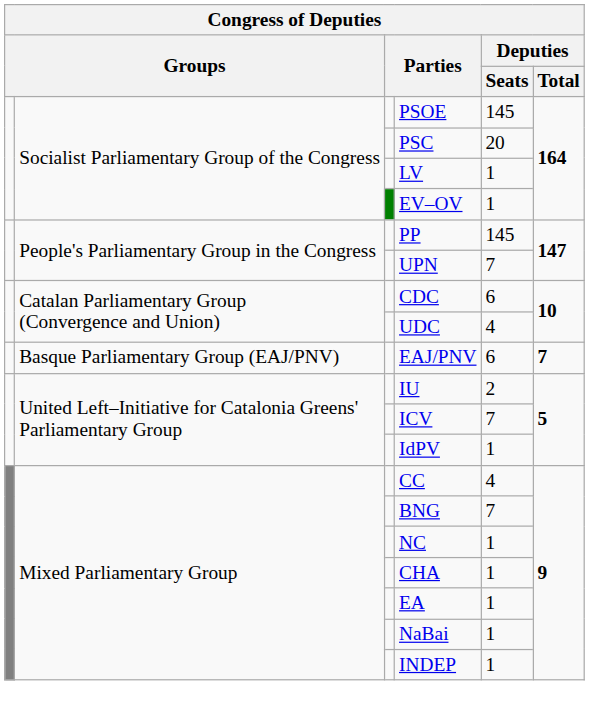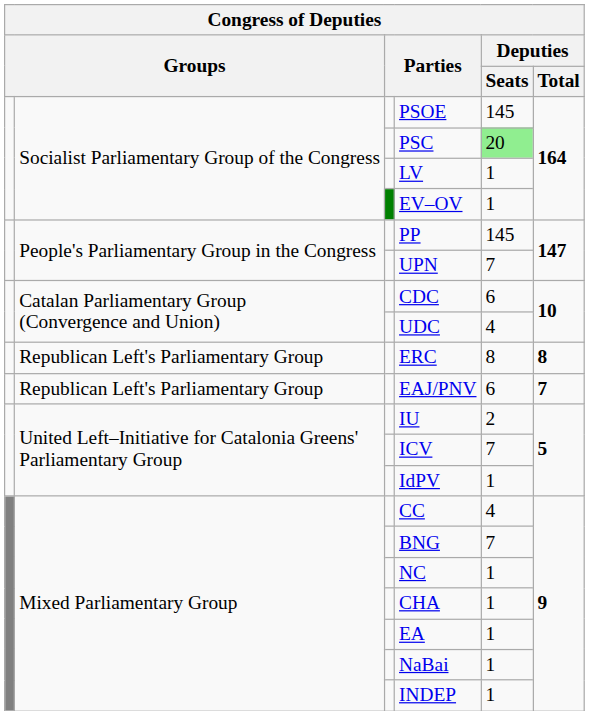(495, 142) no background -> (495, 142) lightgreen background
+ row: (418, 357)
(179, 357) Basque Parliamentary Group (EAJ/PNV) -> (171, 388) Republican Left's Parliamentary Group
